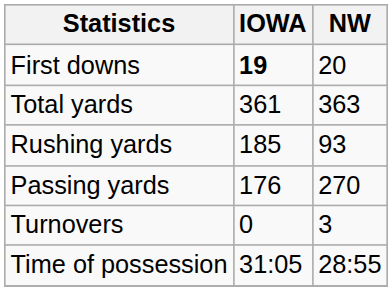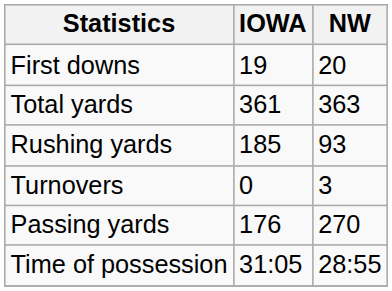(253, 64) bold -> (253, 64) normal
rows swapped: (90, 184) <-> (67, 225)
